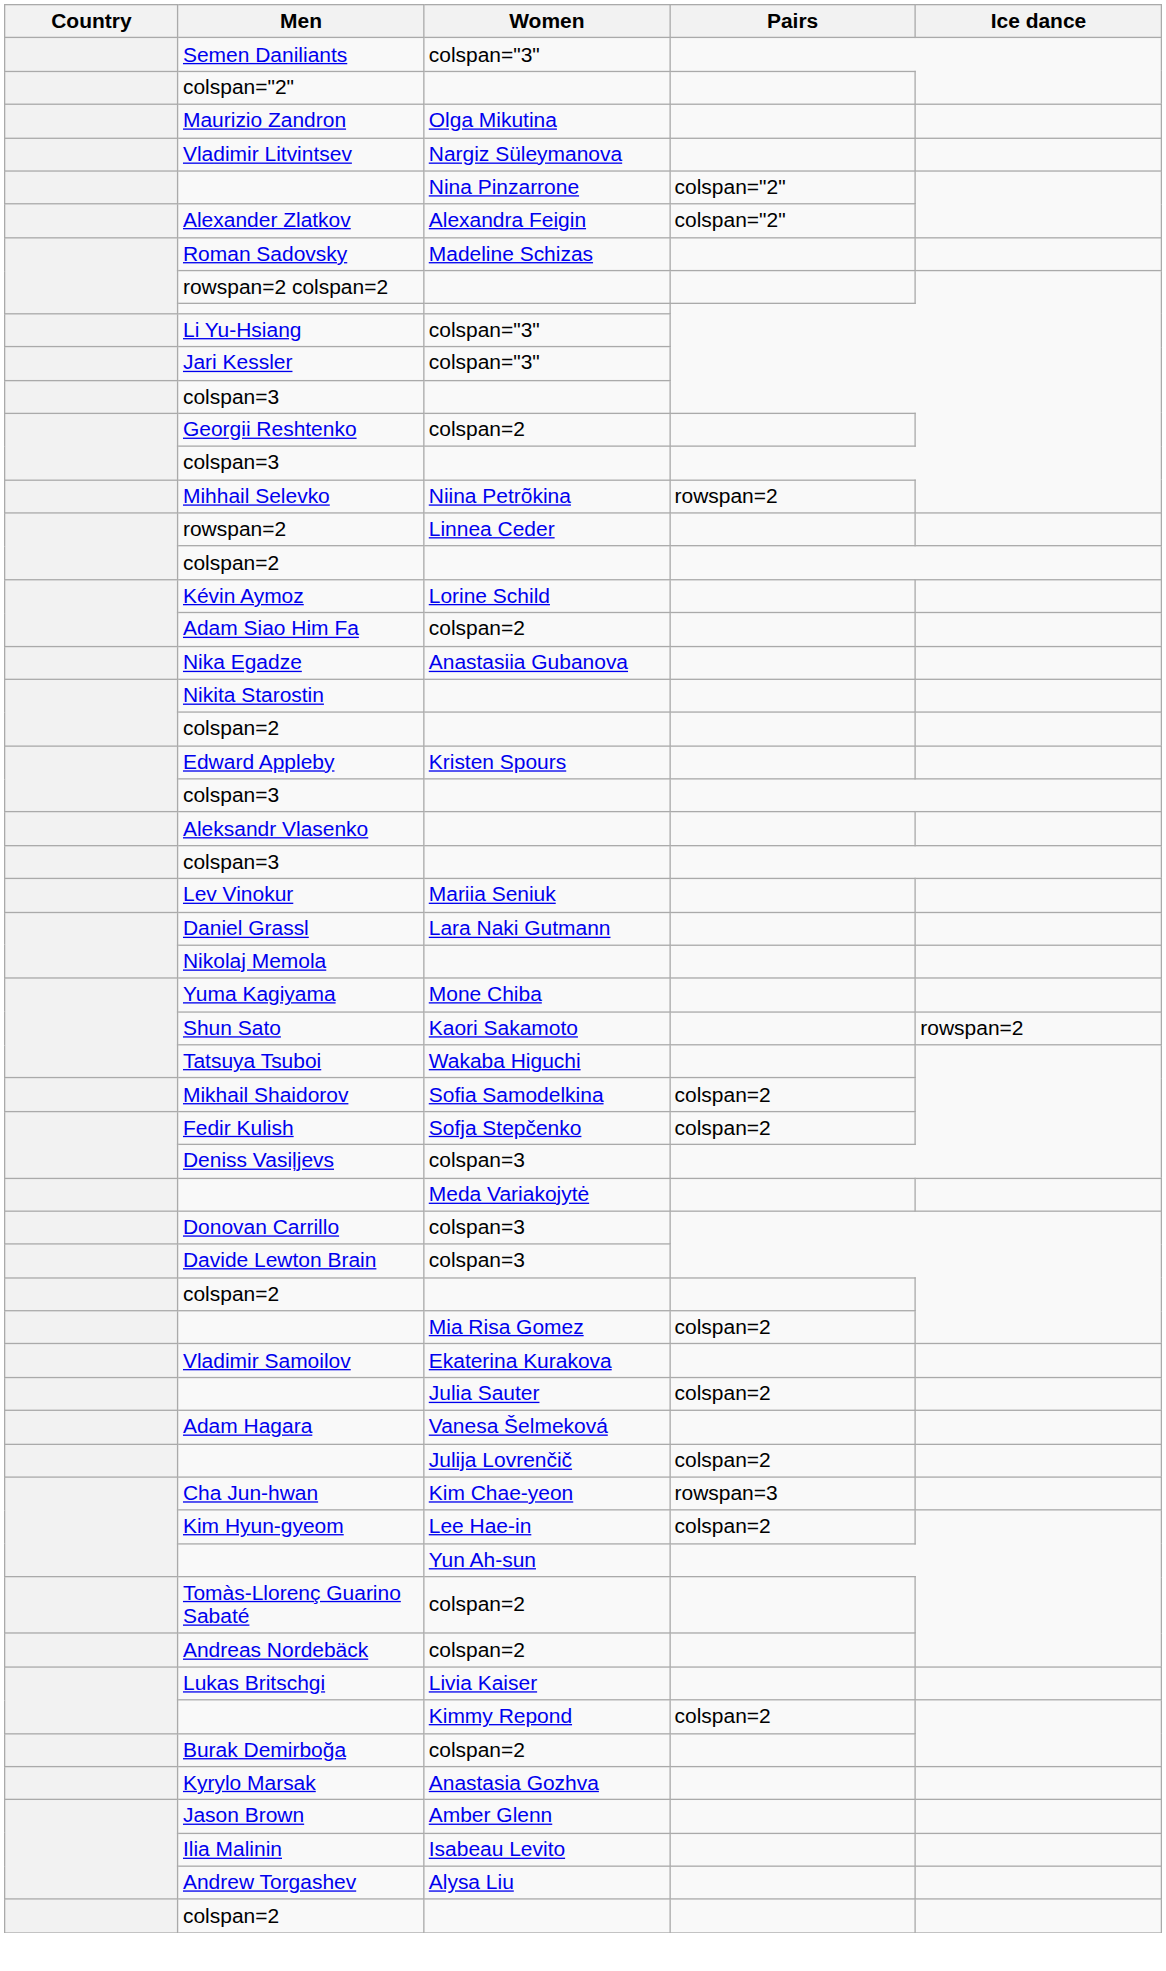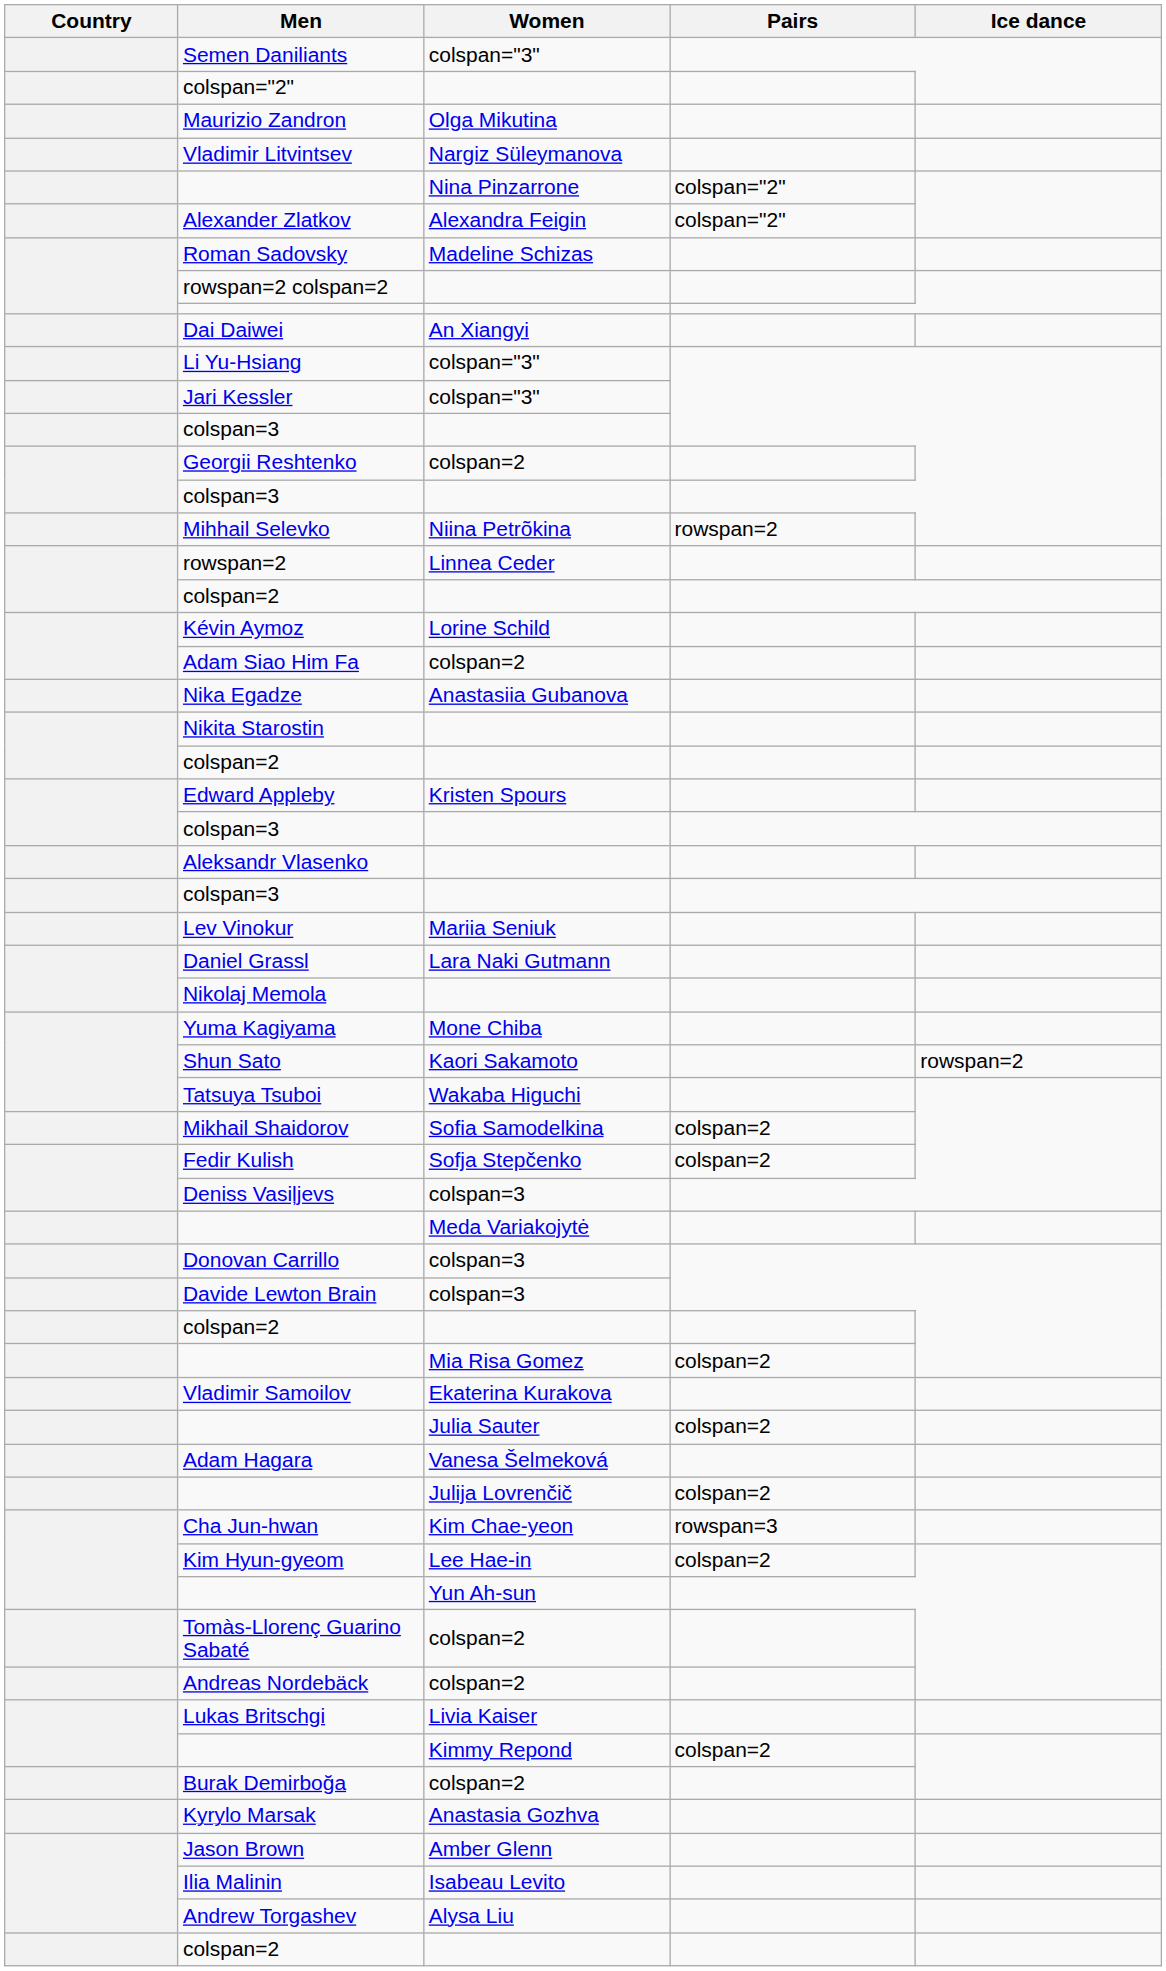+ row: (233, 329)
